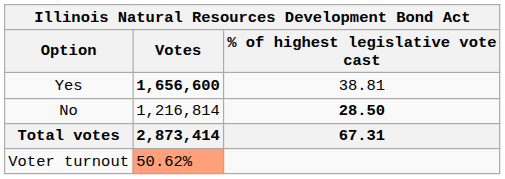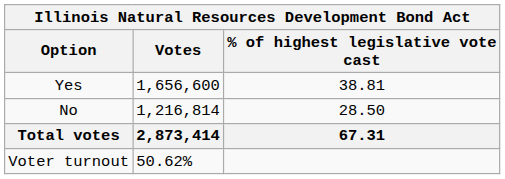(178, 85) bold -> (178, 85) normal
(362, 111) bold -> (362, 111) normal
(164, 161) lightsalmon background -> (164, 161) no background
